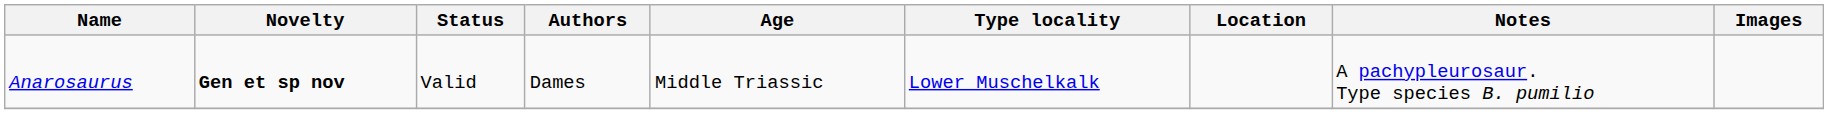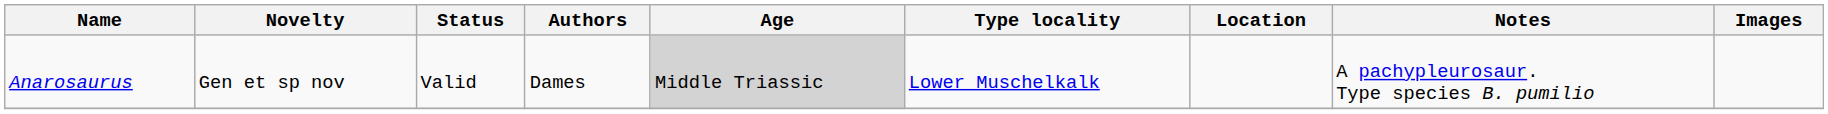(272, 83) bold -> (272, 83) normal
(739, 83) no background -> (739, 83) lightgrey background
